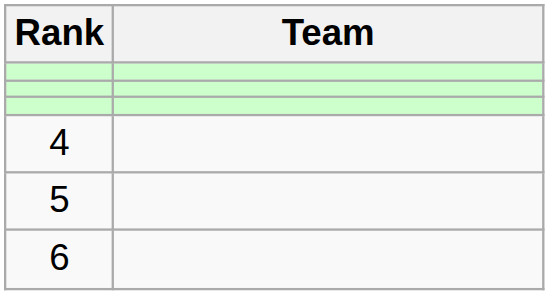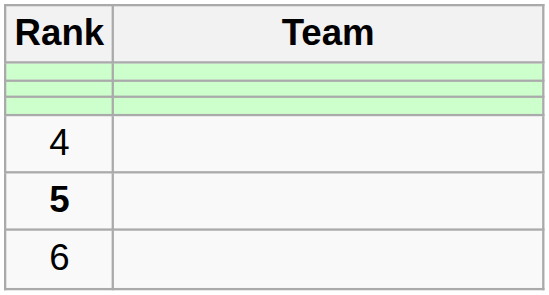(59, 200) normal -> (59, 200) bold
